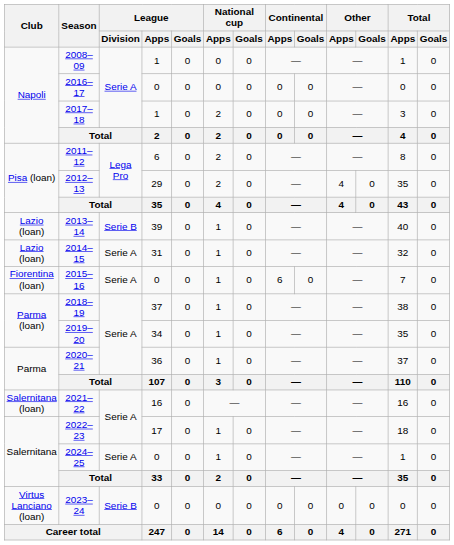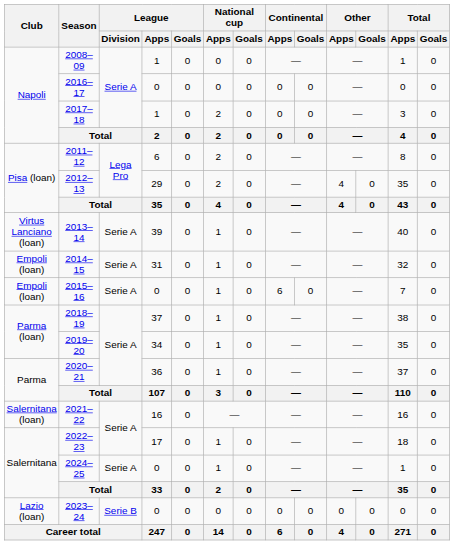(32, 226) Lazio (loan) -> (32, 232) Virtus Lanciano (loan)
(121, 226) Serie B -> (121, 232) Serie A
(32, 253) Lazio (loan) -> (32, 264) Empoli (loan)
(32, 280) Fiorentina (loan) -> (32, 291) Empoli (loan)
(32, 505) Virtus Lanciano (loan) -> (32, 511) Lazio (loan)
